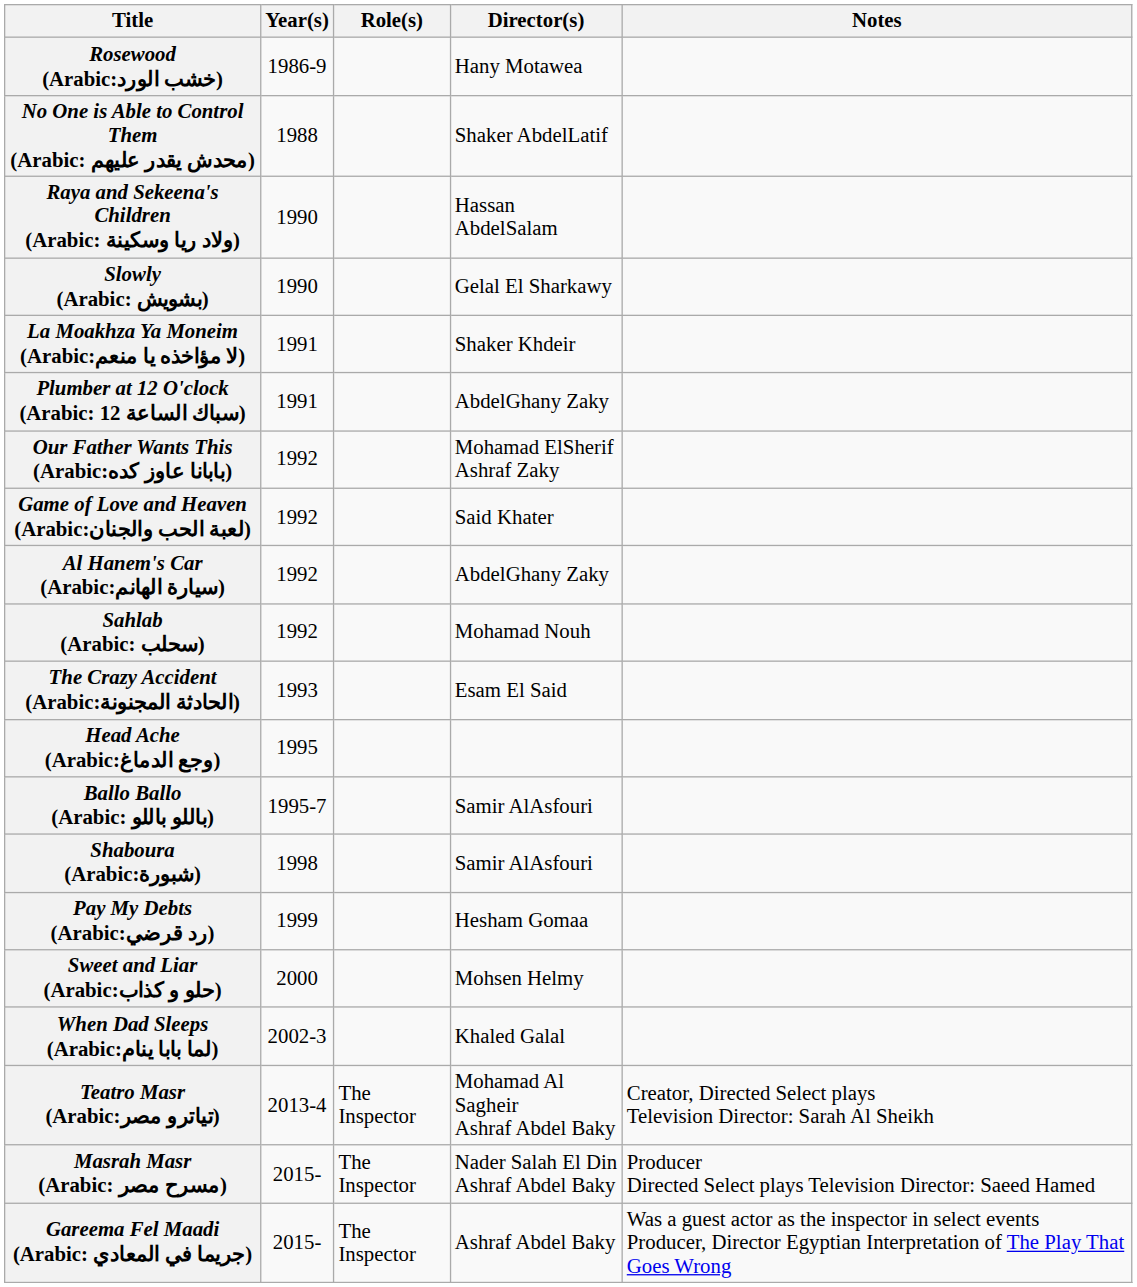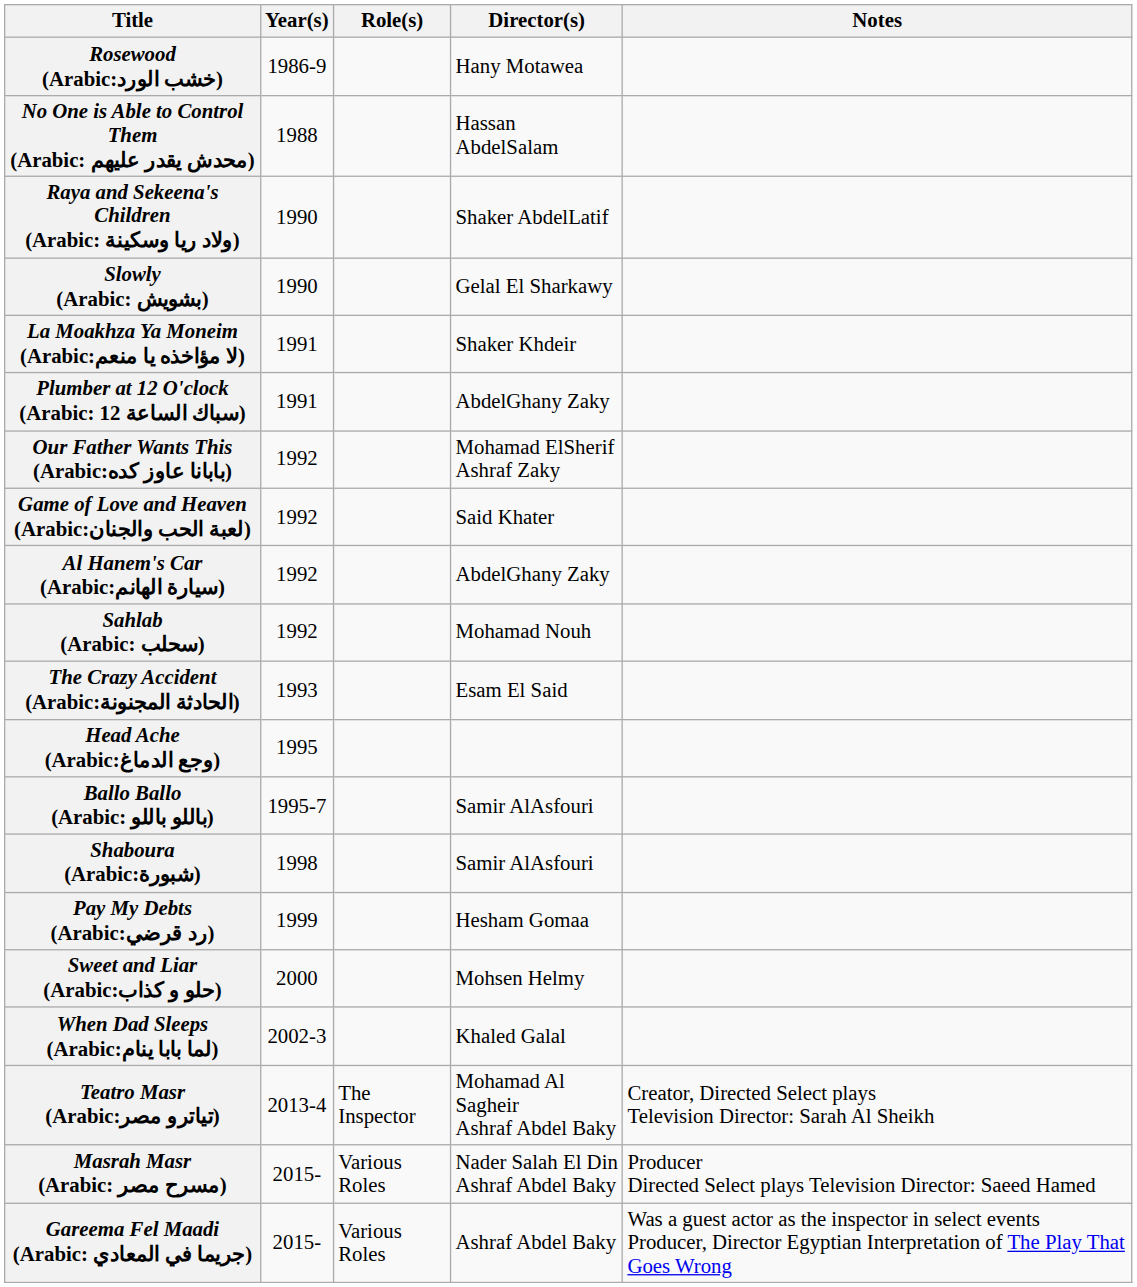(531, 135) Shaker AbdelLatif -> (507, 135) Hassan AbdelSalam
(506, 216) Hassan AbdelSalam -> (532, 216) Shaker AbdelLatif
(377, 1173) The Inspector -> (370, 1173) Various Roles
(377, 1242) The Inspector -> (370, 1242) Various Roles
